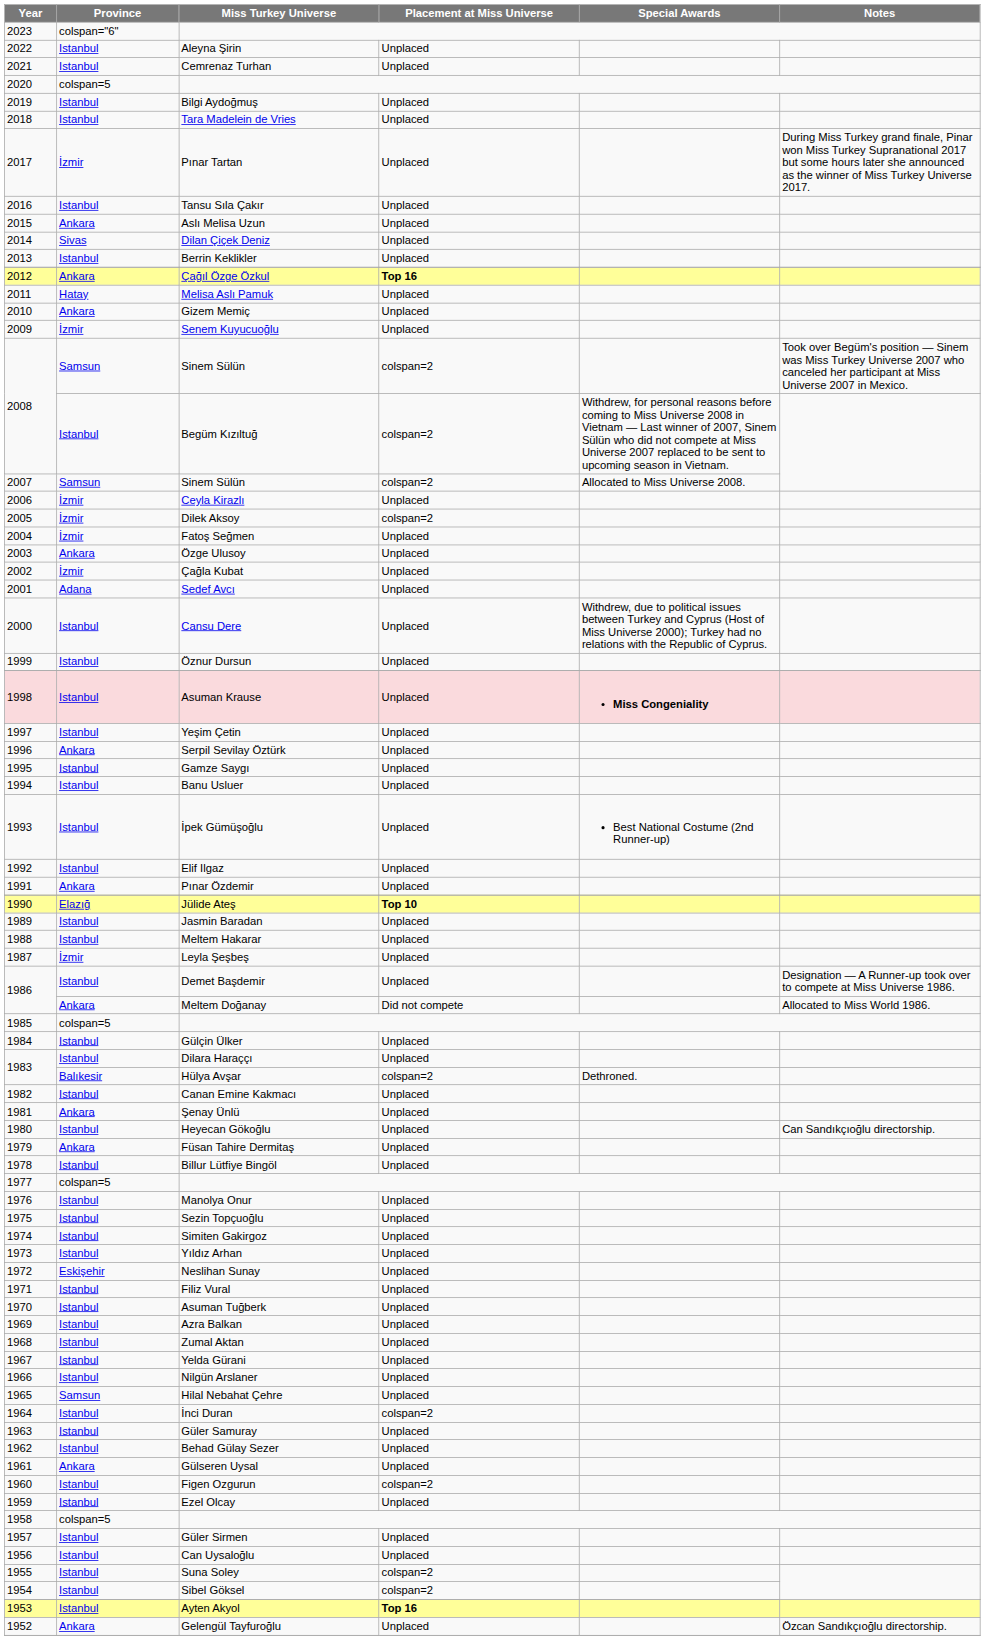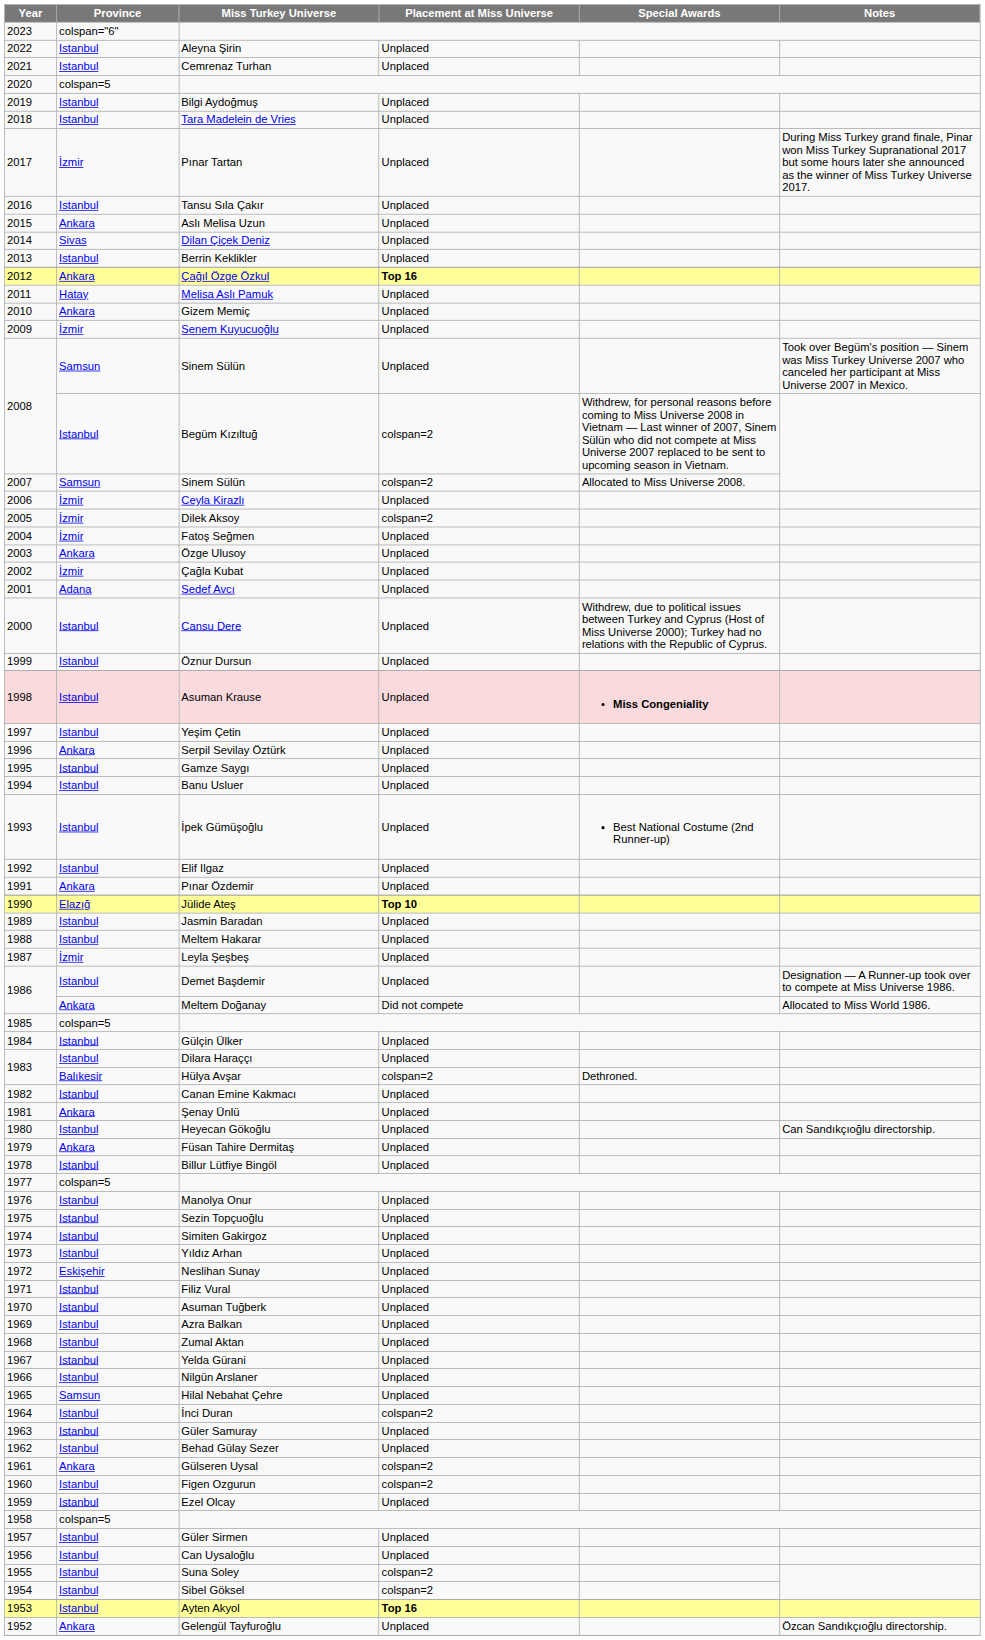(407, 366) colspan=2 -> (405, 366) Unplaced
(405, 1467) Unplaced -> (407, 1467) colspan=2
